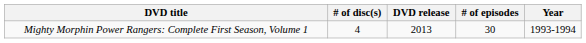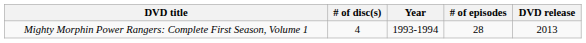columns swapped: (553, 12) <-> (421, 12)
(490, 29) 30 -> (478, 29) 28
